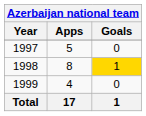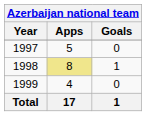(69, 66) no background -> (69, 66) khaki background
(117, 66) gold background -> (117, 66) no background
